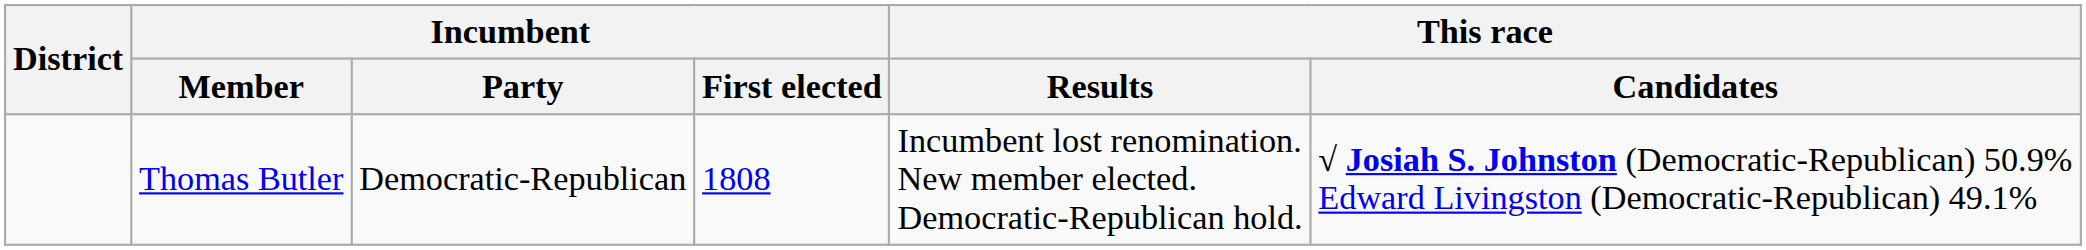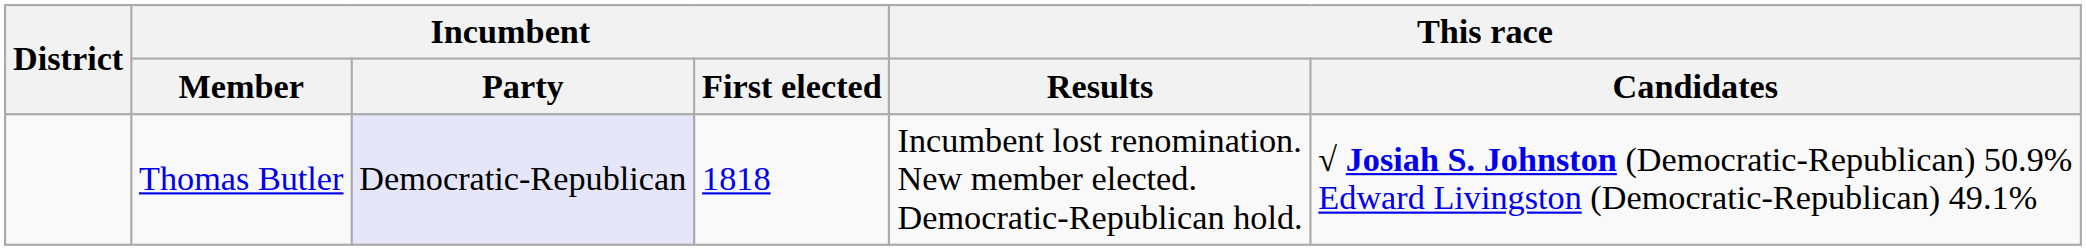(523, 178) no background -> (523, 178) lavender background
(736, 178) 1808 -> (736, 178) 1818
